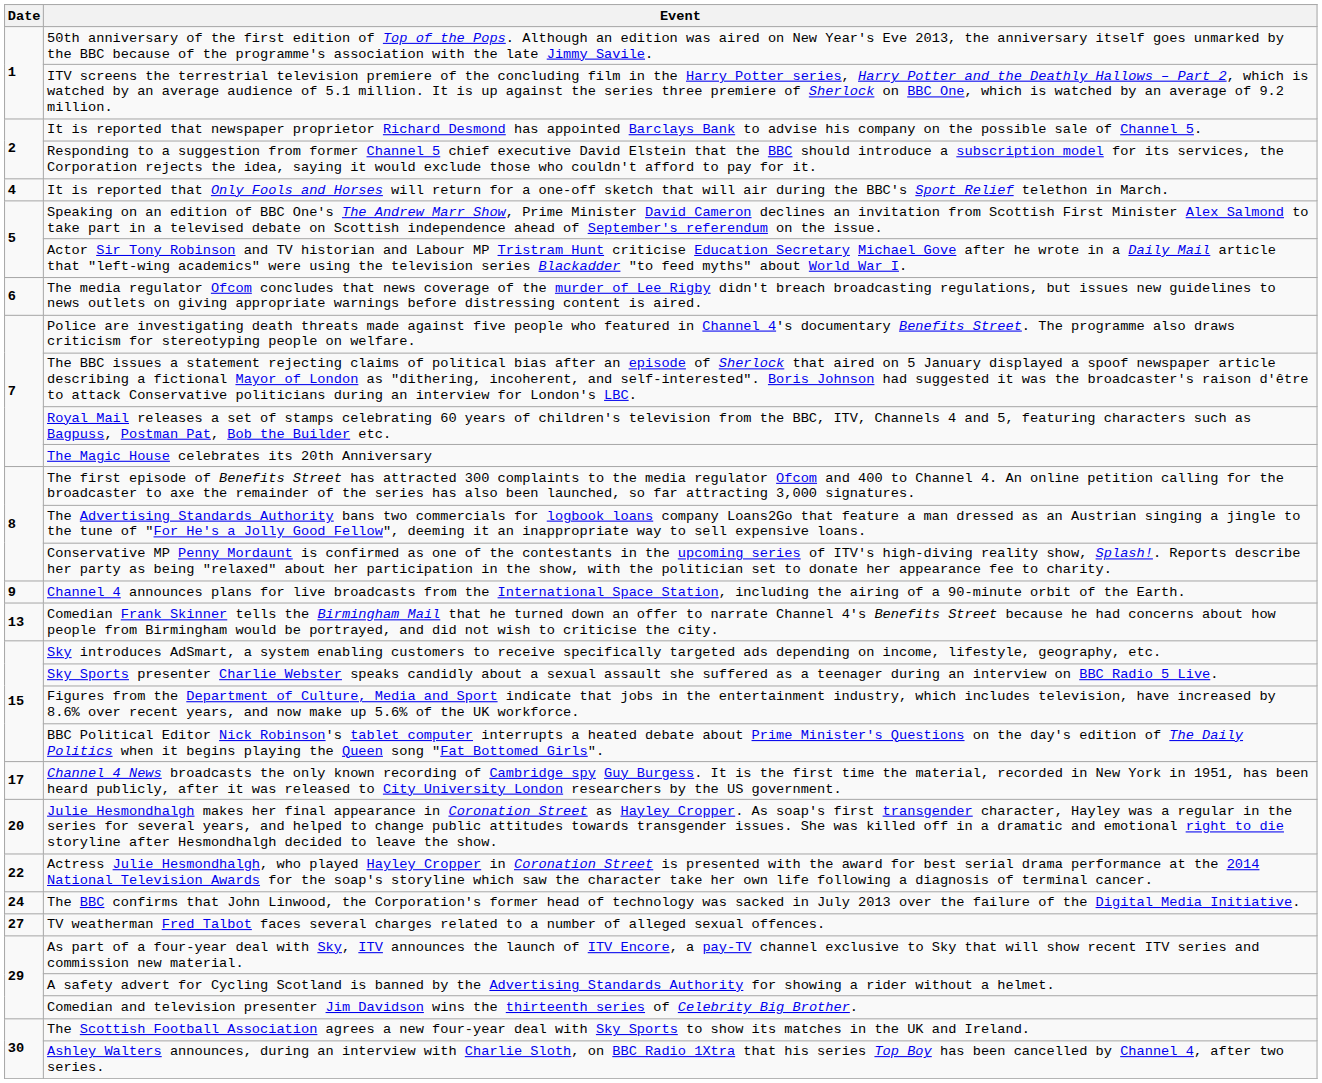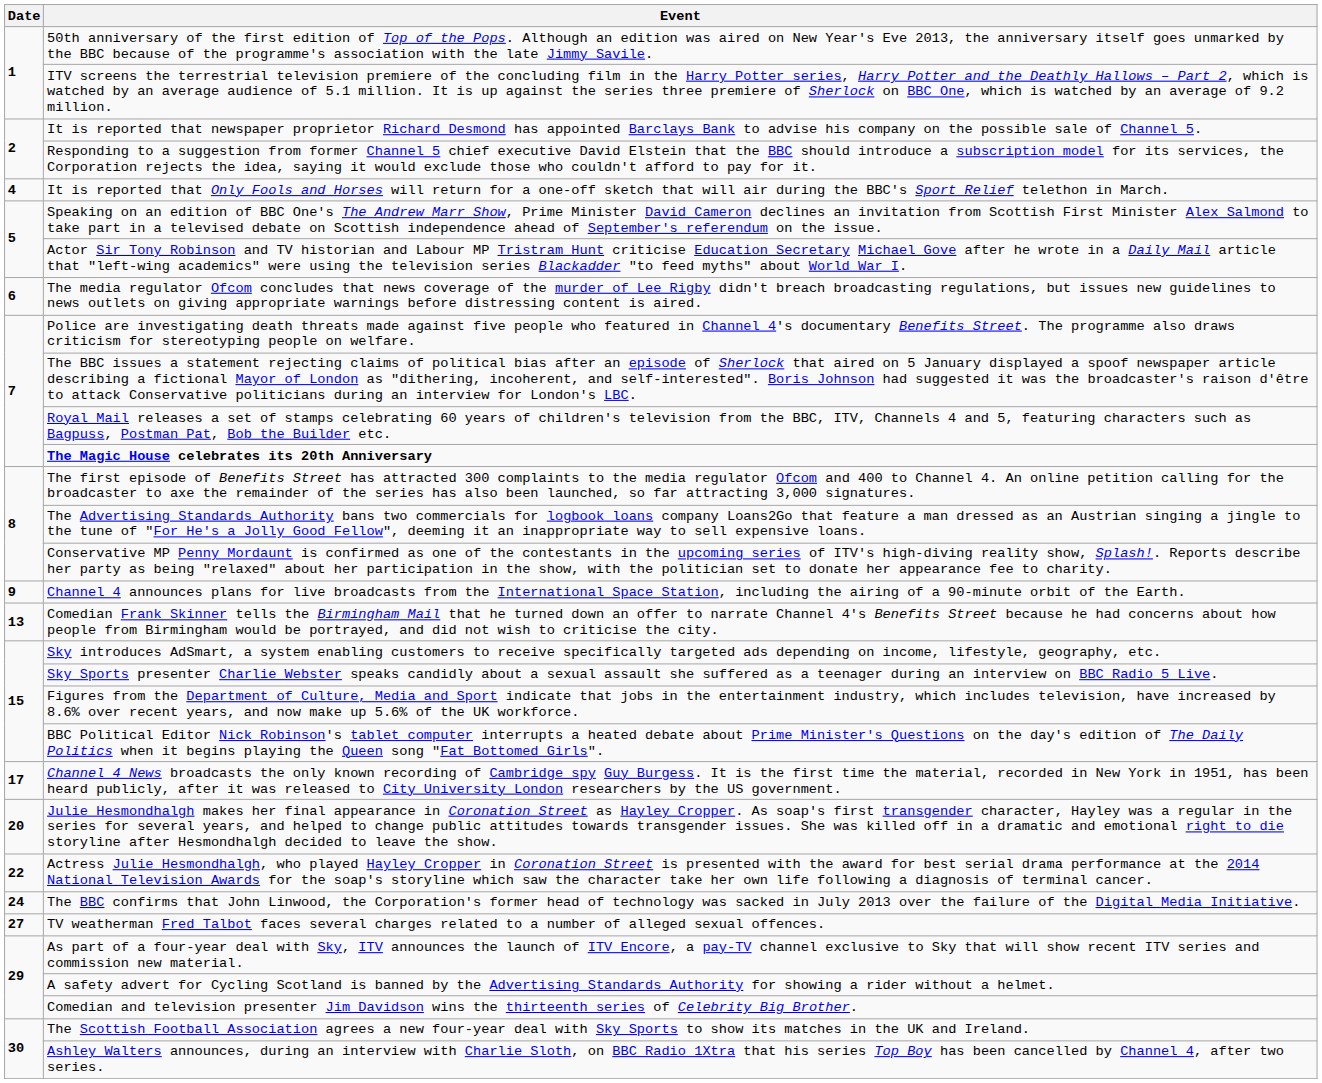(240, 456) normal -> (240, 456) bold
